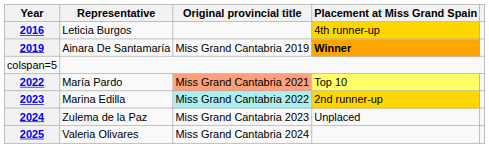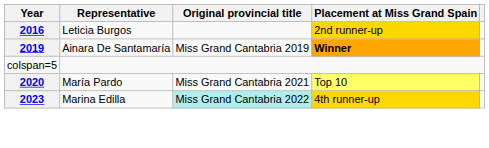(347, 31) 4th runner-up -> (349, 31) 2nd runner-up
(32, 83) 2022 -> (32, 83) 2020
(242, 83) lightsalmon background -> (242, 83) no background
(349, 100) 2nd runner-up -> (347, 100) 4th runner-up
- row: (105, 117)
- row: (100, 134)
